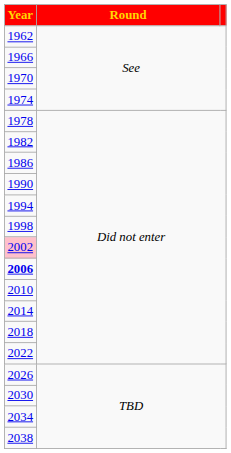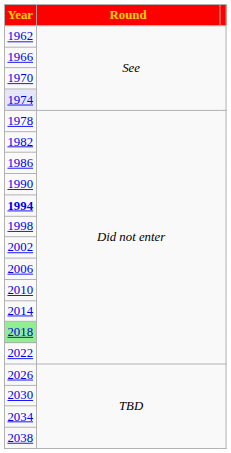(20, 100) no background -> (20, 100) lavender background
(20, 205) normal -> (20, 205) bold
(20, 247) pink background -> (20, 247) no background
(20, 269) bold -> (20, 269) normal
(20, 332) no background -> (20, 332) lightgreen background
